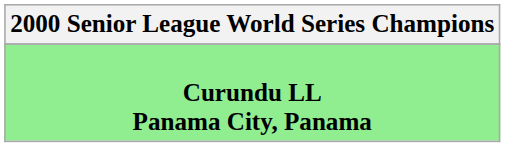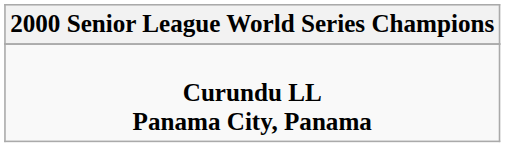(252, 106) lightgreen background -> (252, 106) no background
